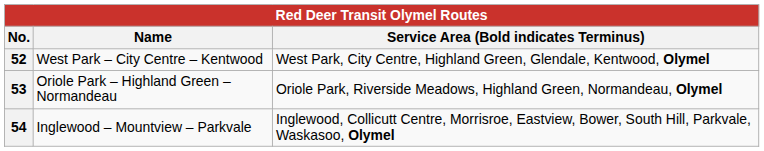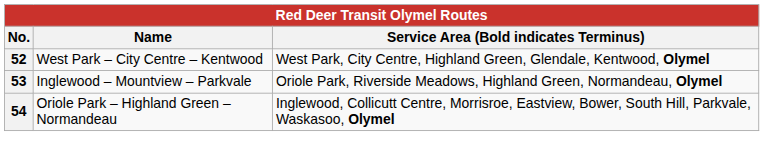(134, 89) Oriole Park – Highland Green – Normandeau -> (144, 81) Inglewood – Mountview – Parkvale
(144, 127) Inglewood – Mountview – Parkvale -> (134, 111) Oriole Park – Highland Green – Normandeau
